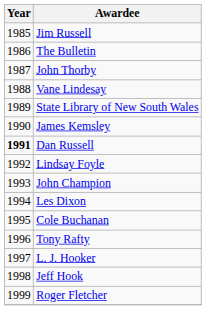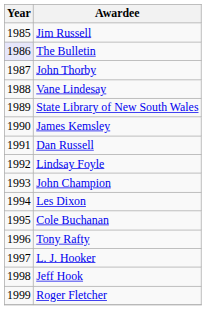(19, 51) no background -> (19, 51) lavender background
(19, 145) bold -> (19, 145) normal
